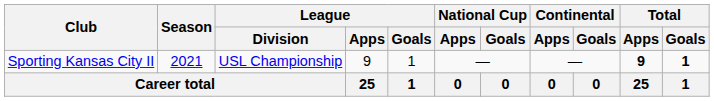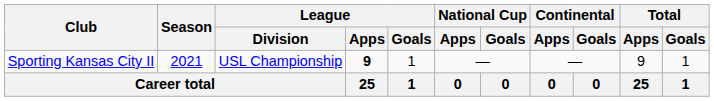(367, 61) normal -> (367, 61) bold
(641, 61) bold -> (641, 61) normal
(686, 61) bold -> (686, 61) normal
